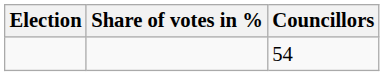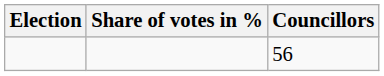(283, 53) 54 -> (283, 53) 56
